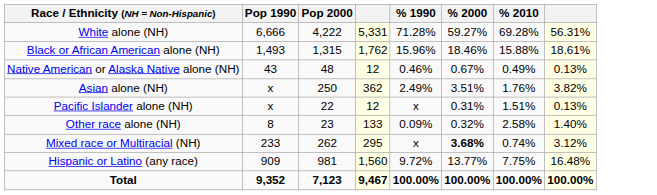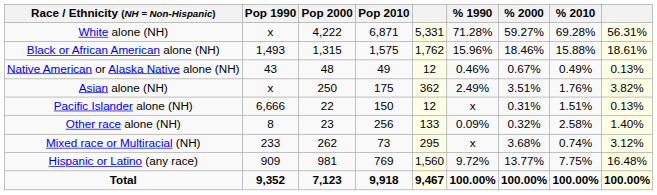+ column: (384, 13)
(271, 32) 6,666 -> (270, 32) x
(270, 106) x -> (271, 106) 6,666
(467, 143) bold -> (524, 143) normal
